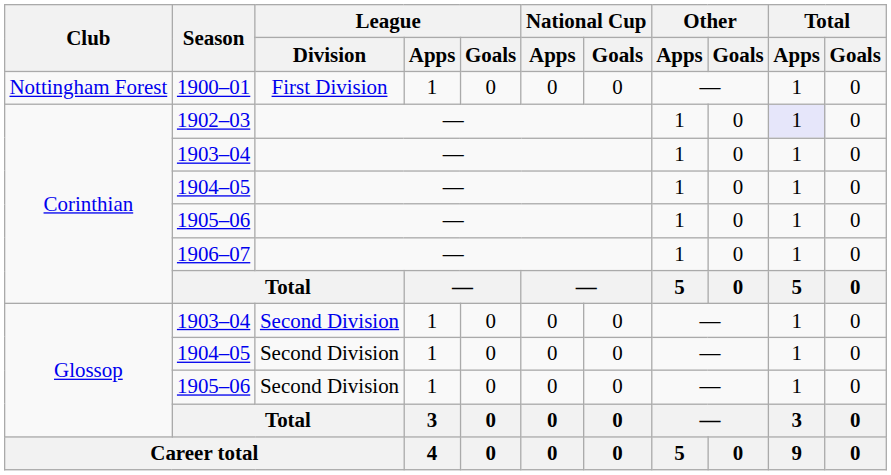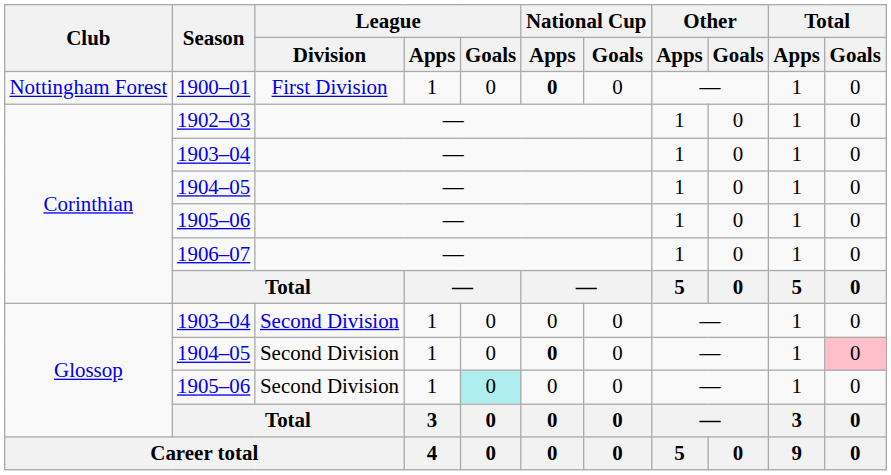(552, 87) normal -> (552, 87) bold
(797, 120) lavender background -> (797, 120) no background
(552, 353) normal -> (552, 353) bold
(855, 353) no background -> (855, 353) pink background
(491, 386) no background -> (491, 386) paleturquoise background
